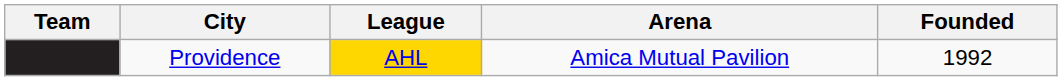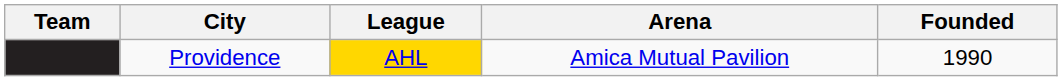(968, 57) 1992 -> (968, 57) 1990
